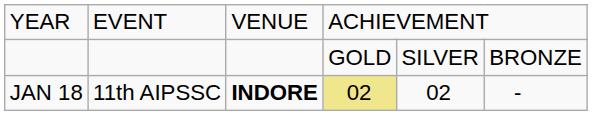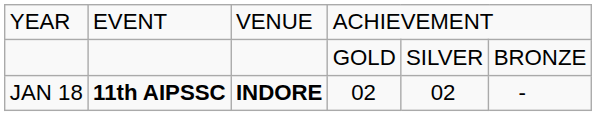(157, 92) normal -> (159, 92) bold
(350, 92) khaki background -> (354, 92) no background
